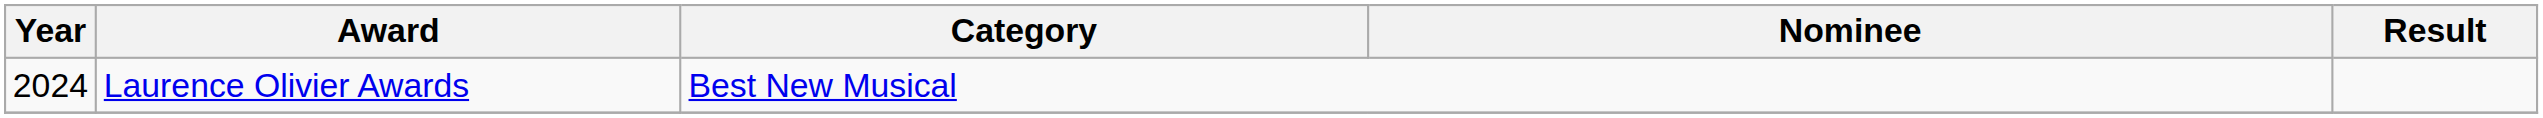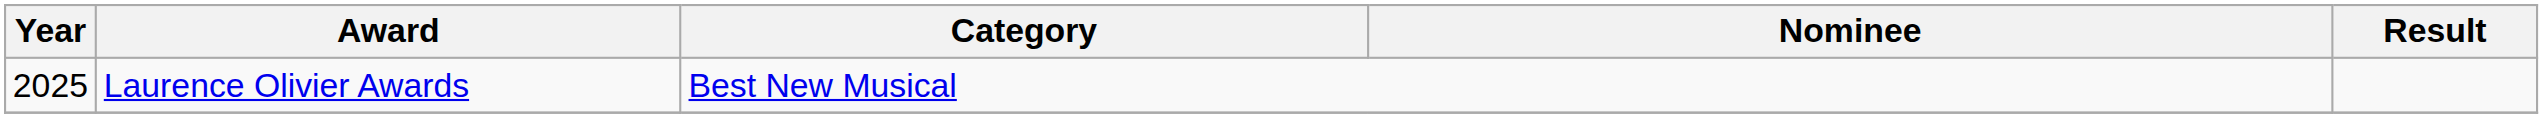(50, 84) 2024 -> (50, 84) 2025
